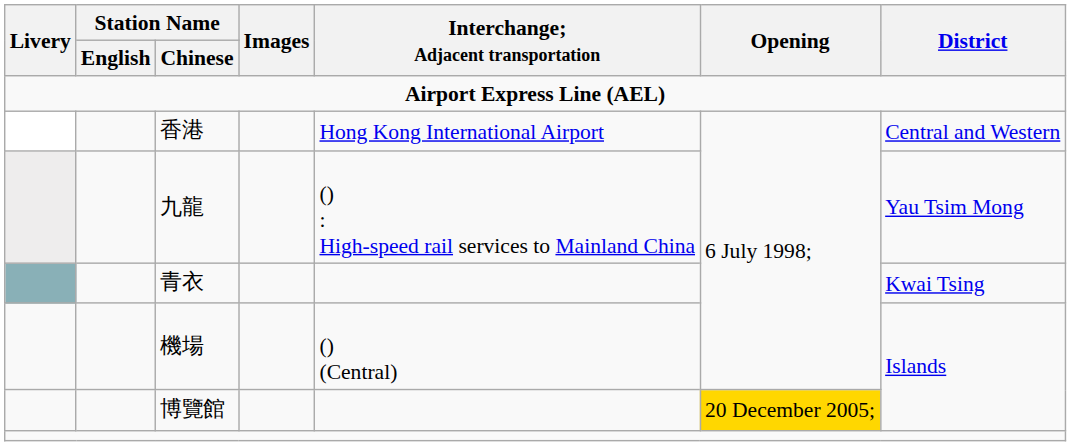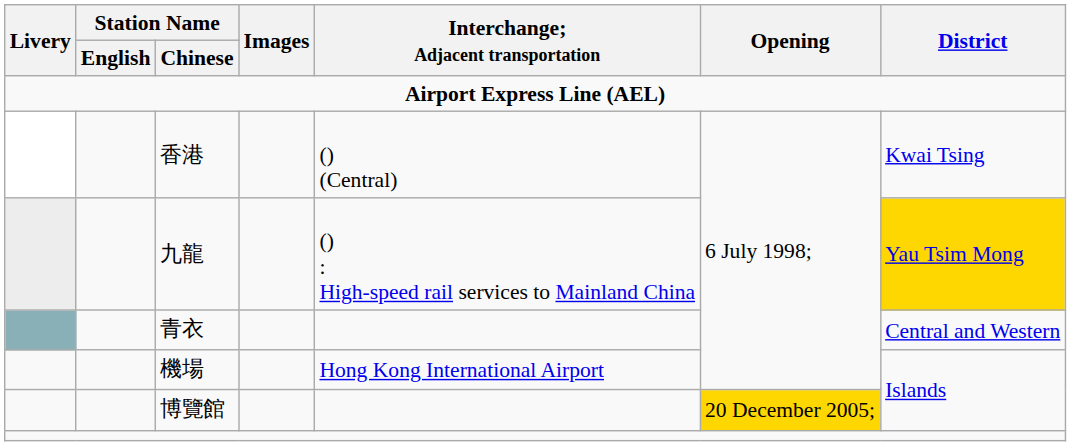(462, 131) Hong Kong International Airport -> (358, 167) () (Central)
(973, 131) Central and Western -> (935, 154) Kwai Tsing
(954, 207) no background -> (954, 254) gold background
(935, 283) Kwai Tsing -> (973, 330) Central and Western
(358, 359) () (Central) -> (462, 370) Hong Kong International Airport
